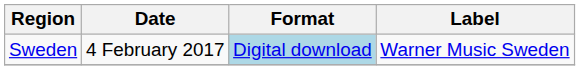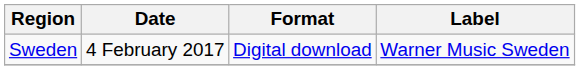(302, 49) lightblue background -> (302, 49) no background
